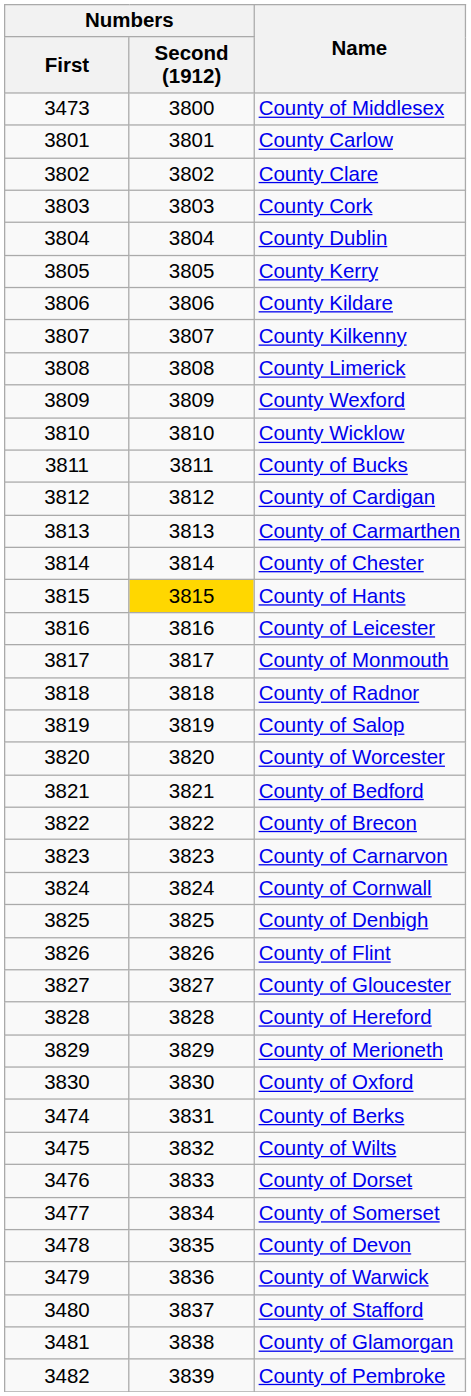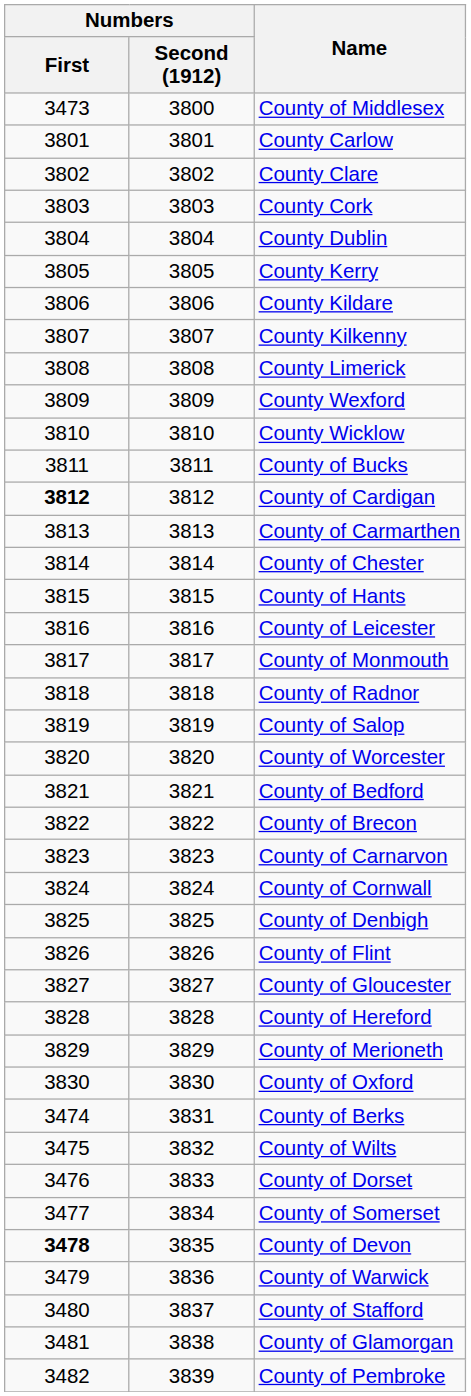(67, 498) normal -> (67, 498) bold
(192, 595) gold background -> (192, 595) no background
(67, 1245) normal -> (67, 1245) bold
